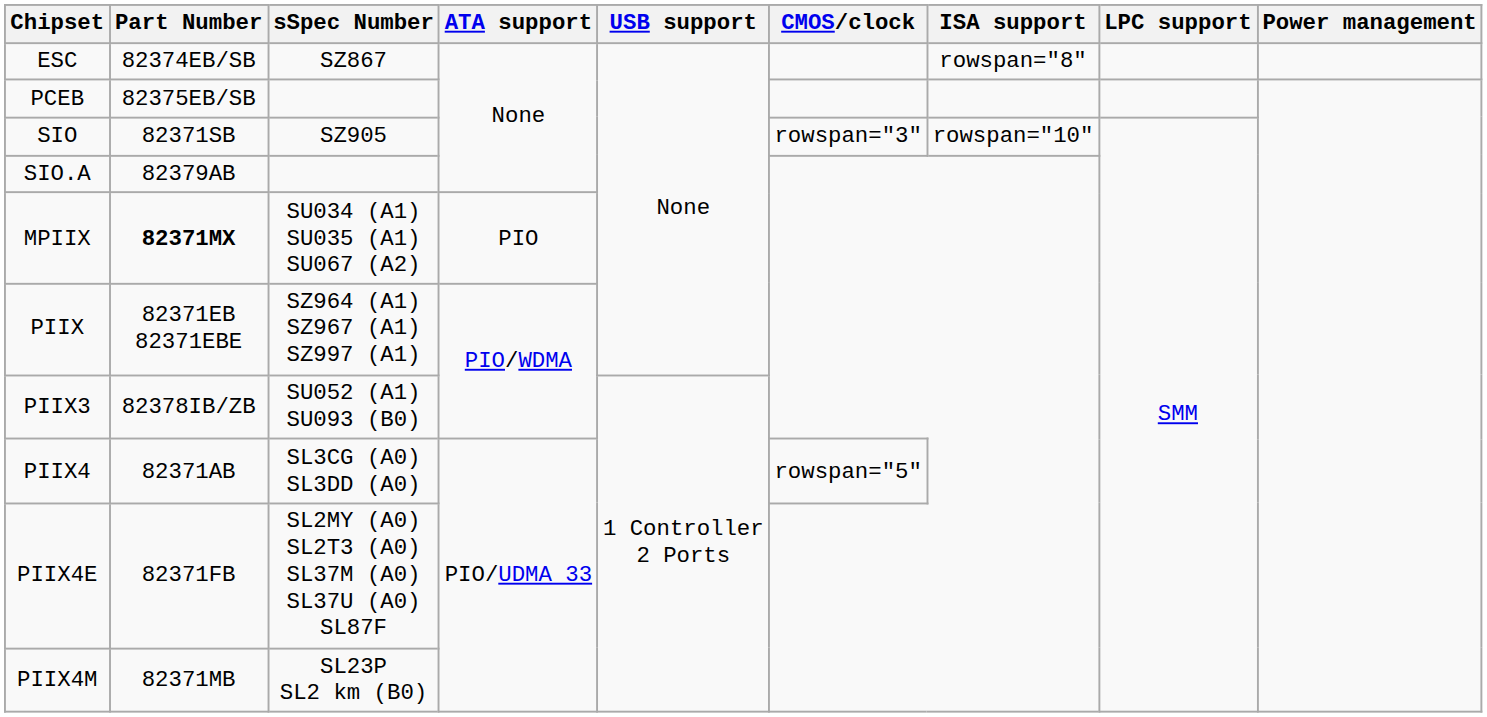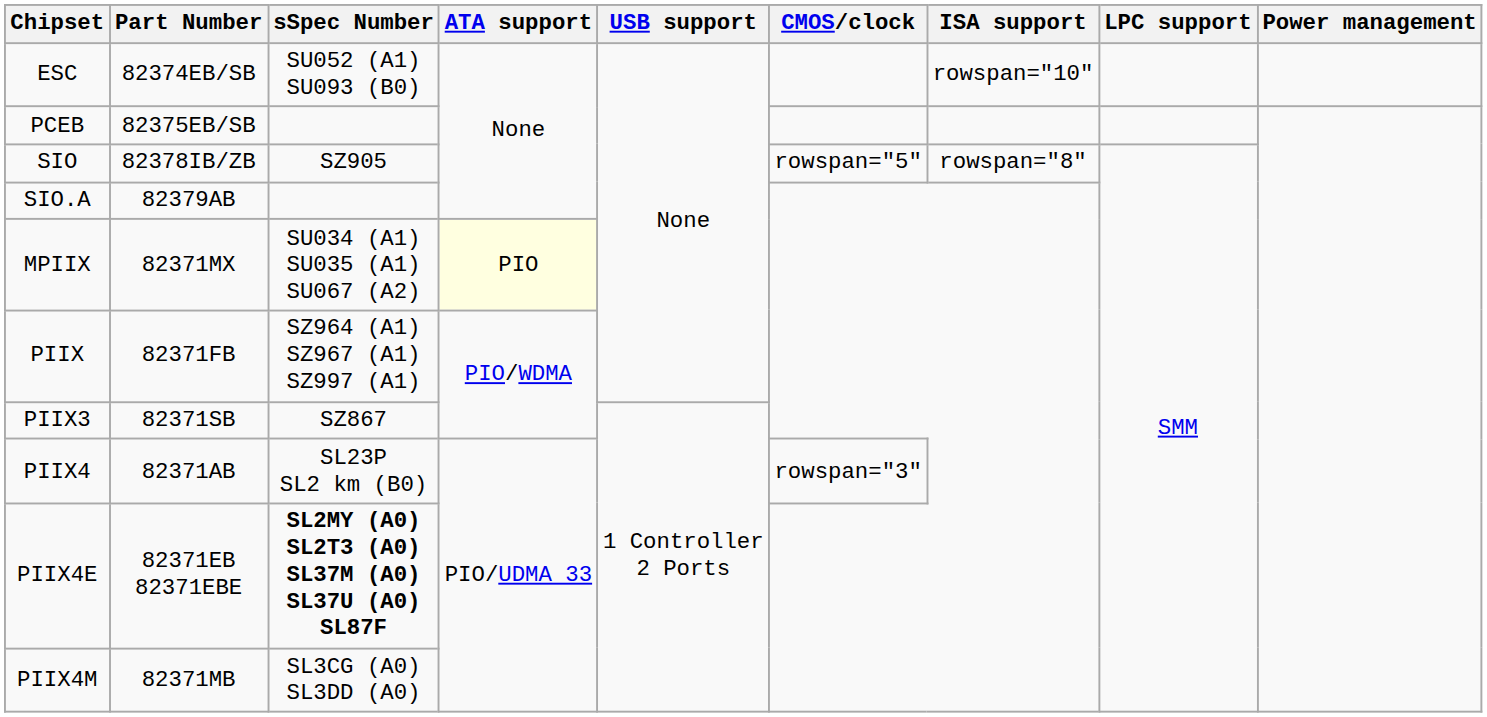(354, 61) SZ867 -> (354, 74) SU052 (A1) SU093 (B0)
(1013, 61) rowspan="8" -> (1013, 74) rowspan="10"
(189, 136) 82371SB -> (189, 163) 82378IB/ZB
(848, 136) rowspan="3" -> (848, 163) rowspan="5"
(1013, 136) rowspan="10" -> (1013, 163) rowspan="8"
(189, 238) bold -> (189, 265) normal
(518, 238) no background -> (518, 265) lightyellow background
(189, 329) 82371EB 82371EBE -> (189, 356) 82371FB
(189, 407) 82378IB/ZB -> (189, 420) 82371SB
(354, 407) SU052 (A1) SU093 (B0) -> (354, 420) SZ867
(354, 471) SL3CG (A0) SL3DD (A0) -> (354, 471) SL23P SL2 km (B0)
(848, 471) rowspan="5" -> (848, 471) rowspan="3"
(189, 575) 82371FB -> (189, 575) 82371EB 82371EBE
(354, 575) normal -> (354, 575) bold
(354, 680) SL23P SL2 km (B0) -> (354, 680) SL3CG (A0) SL3DD (A0)
